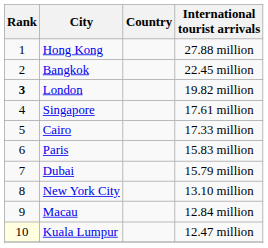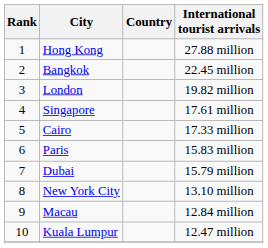(22, 89) bold -> (22, 89) normal
(22, 232) lightyellow background -> (22, 232) no background
